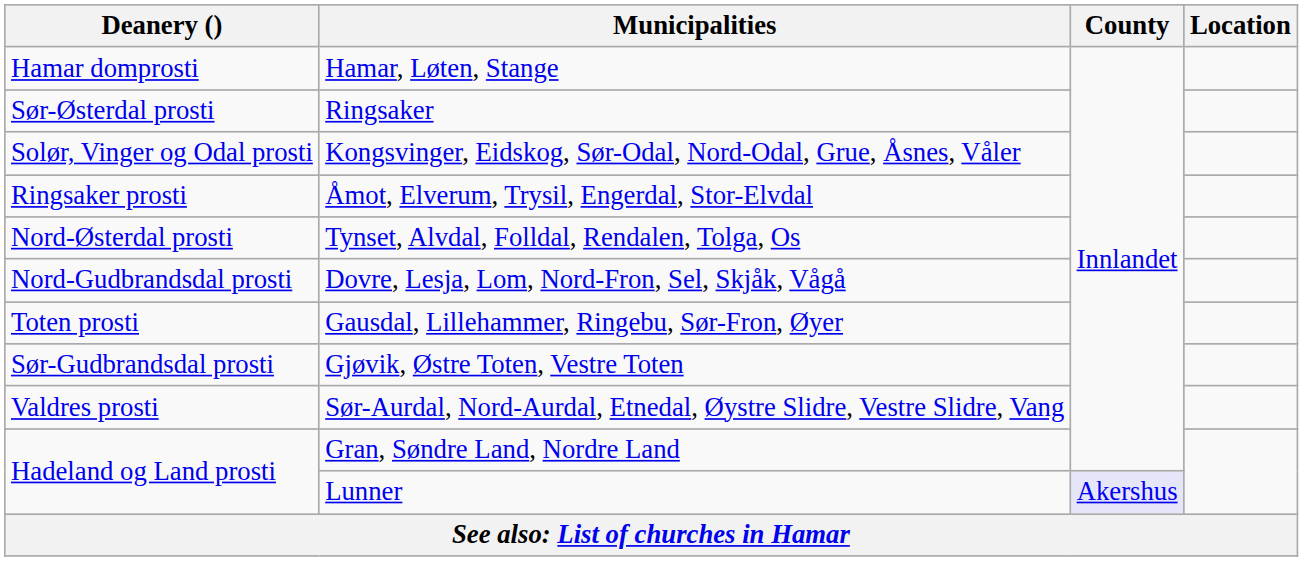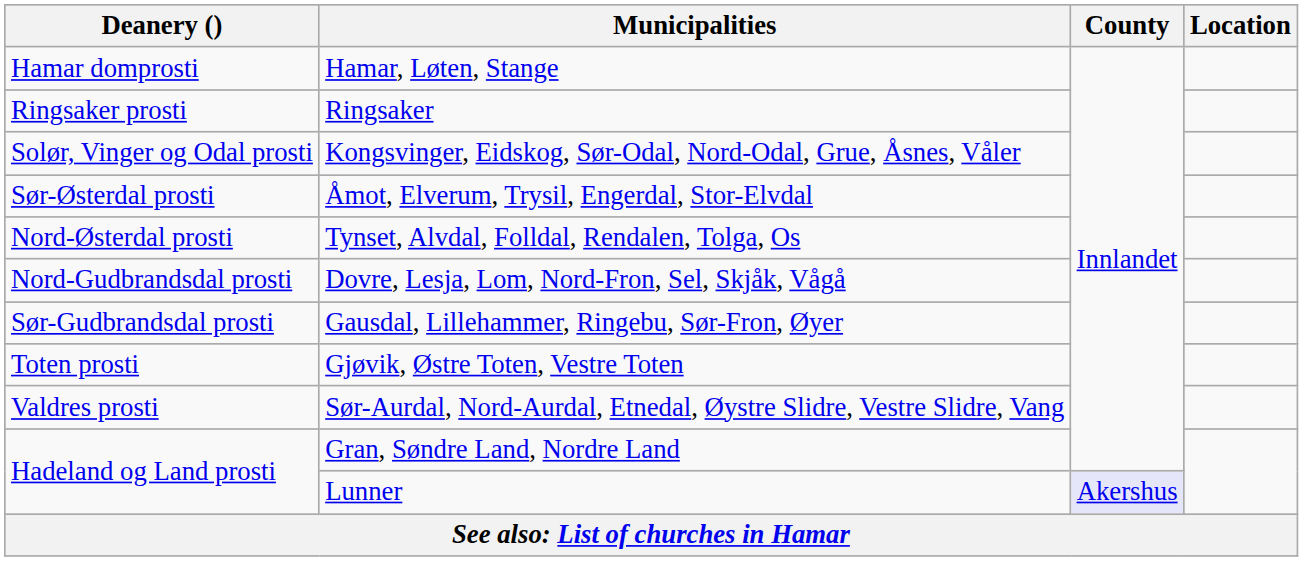(113, 110) Sør-Østerdal prosti -> (99, 110) Ringsaker prosti
(99, 195) Ringsaker prosti -> (113, 195) Sør-Østerdal prosti
(75, 322) Toten prosti -> (142, 322) Sør-Gudbrandsdal prosti
(142, 364) Sør-Gudbrandsdal prosti -> (75, 364) Toten prosti
